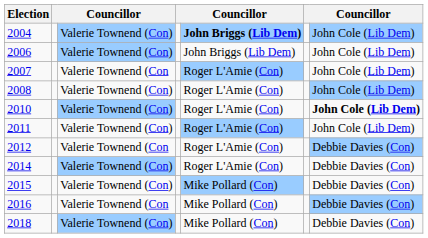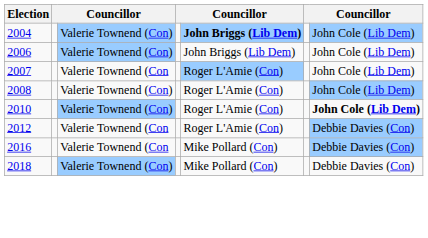- row: (19, 128)
- row: (19, 166)
- row: (19, 185)
